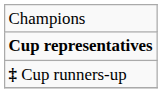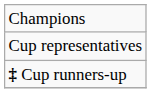(81, 45) bold -> (75, 45) normal
